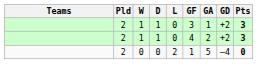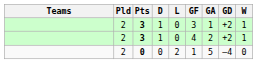columns swapped: (141, 11) <-> (243, 11)
